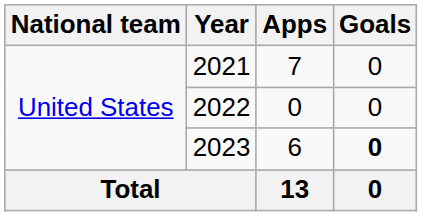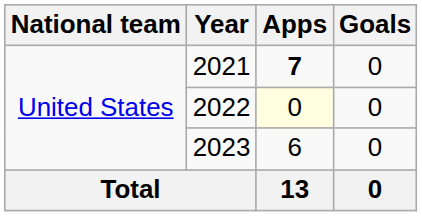(295, 66) normal -> (295, 66) bold
(295, 107) no background -> (295, 107) lightyellow background
(375, 148) bold -> (375, 148) normal
